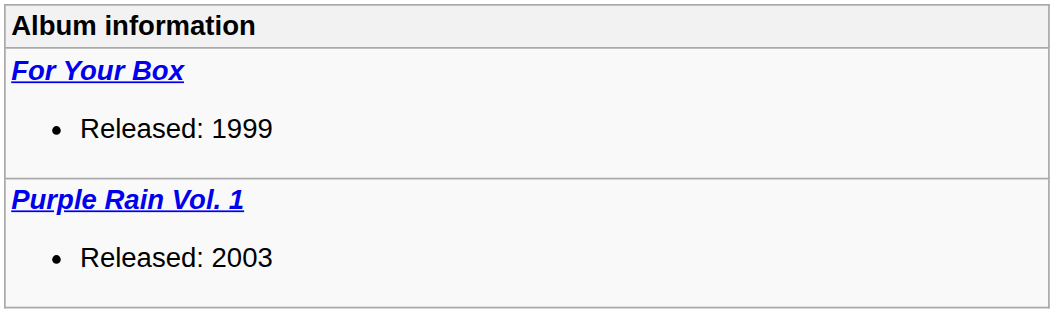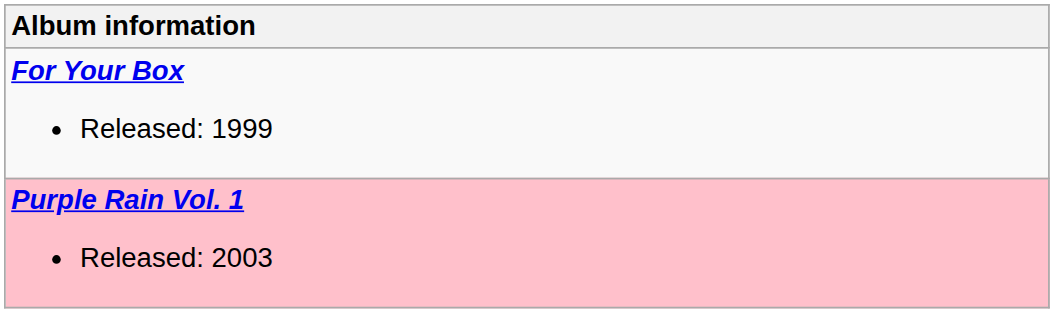(527, 229) no background -> (527, 229) pink background
